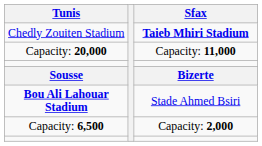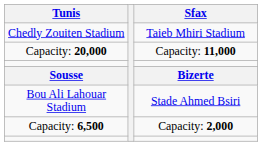(196, 32) bold -> (196, 32) normal
(66, 101) bold -> (66, 101) normal
